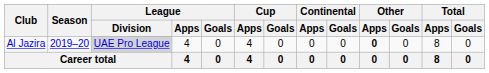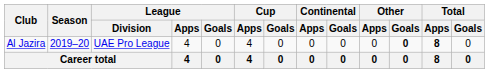(132, 44) lightgrey background -> (132, 44) no background
(374, 44) bold -> (374, 44) normal
(406, 44) normal -> (406, 44) bold
(437, 44) normal -> (437, 44) bold
